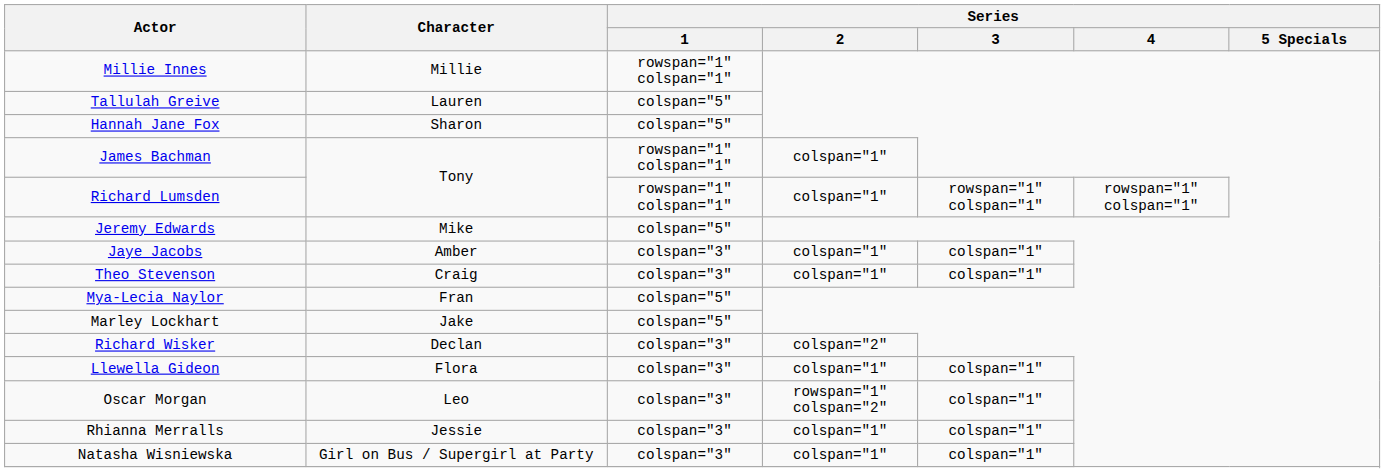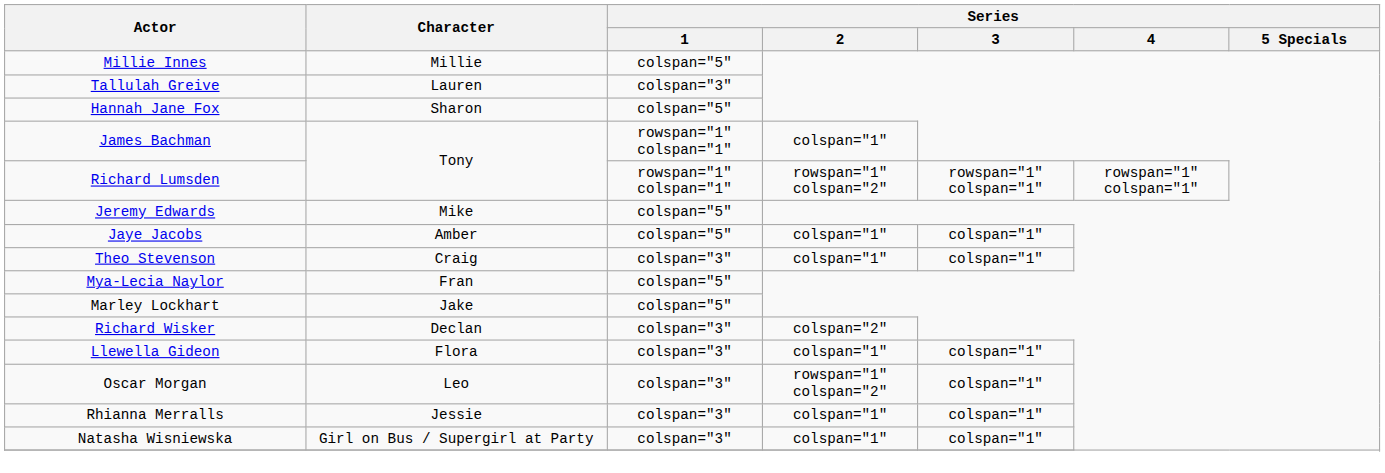(685, 71) rowspan="1" colspan="1" -> (685, 63) colspan="5"
(685, 103) colspan="5" -> (685, 86) colspan="3"
(840, 197) colspan="1" -> (840, 181) rowspan="1" colspan="2"
(685, 252) colspan="3" -> (685, 236) colspan="5"
